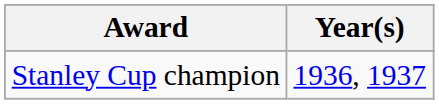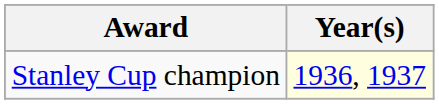(360, 74) no background -> (360, 74) lightyellow background
